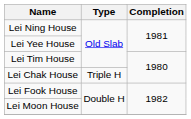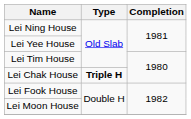(104, 75) normal -> (104, 75) bold
